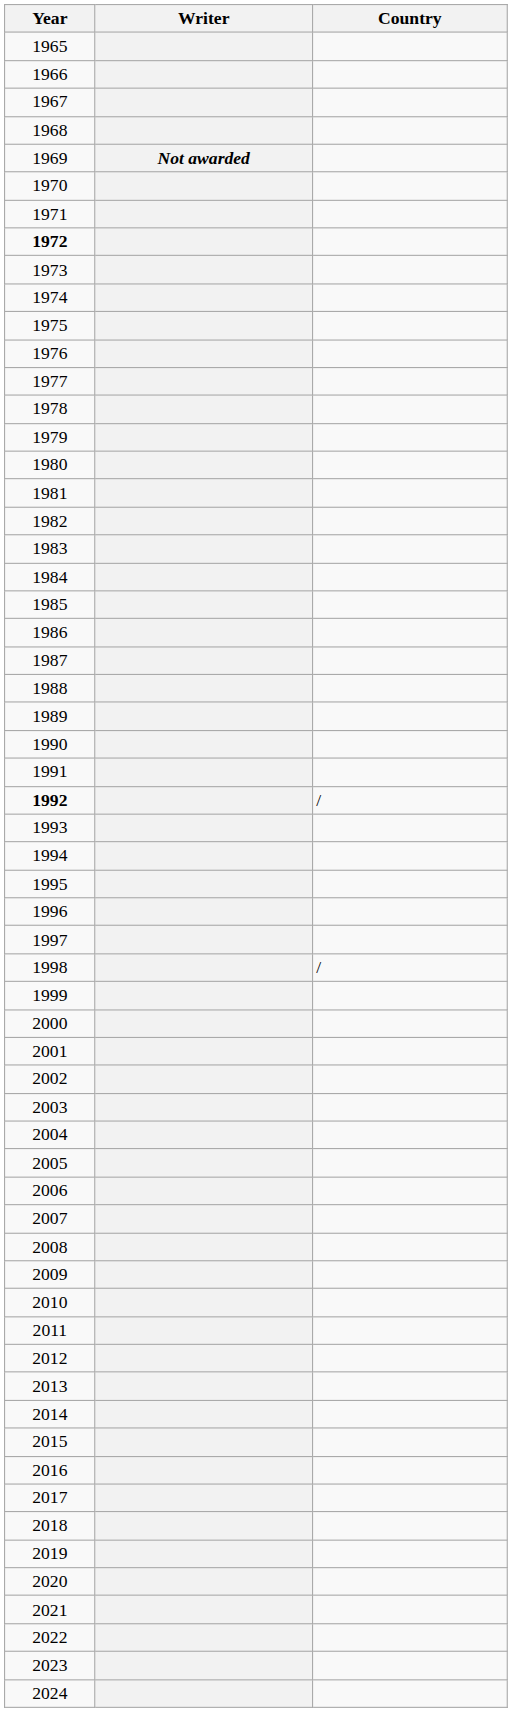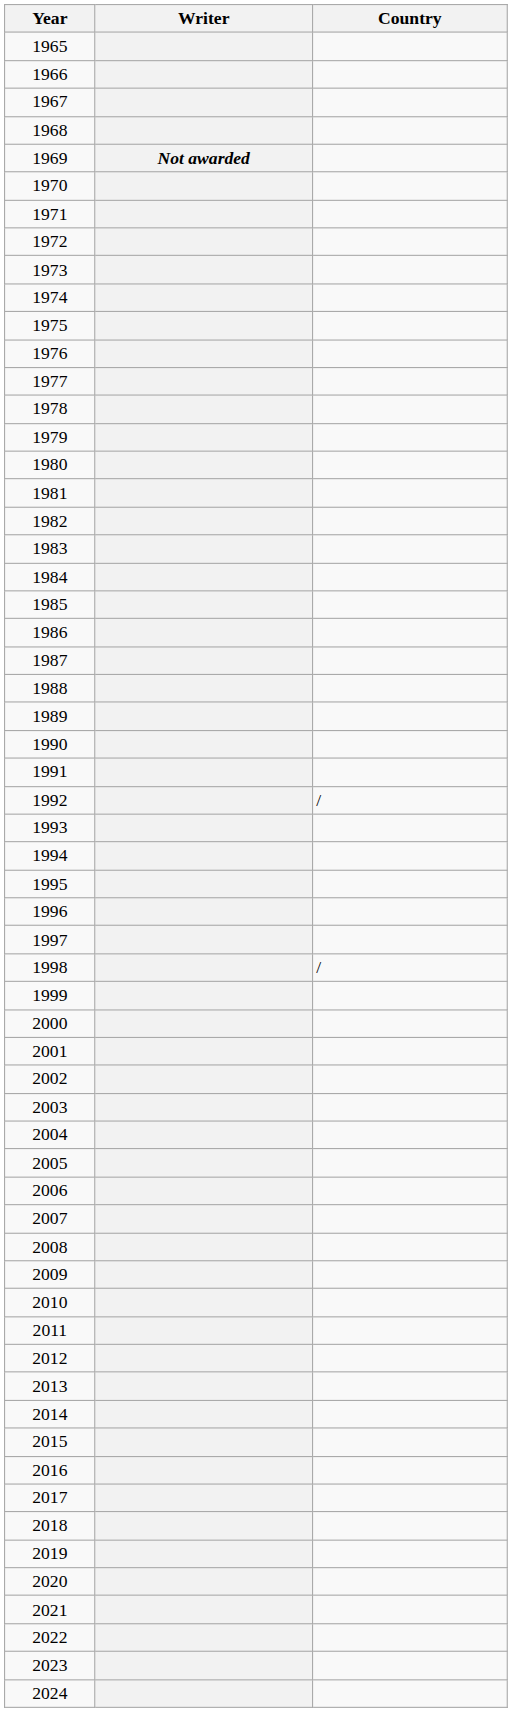(50, 241) bold -> (50, 241) normal
(50, 800) bold -> (50, 800) normal
